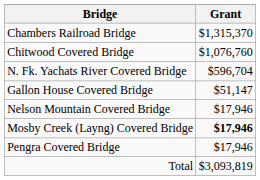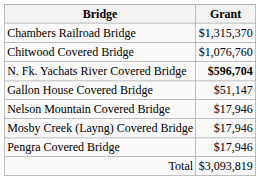(230, 71) normal -> (230, 71) bold
(233, 128) bold -> (233, 128) normal
